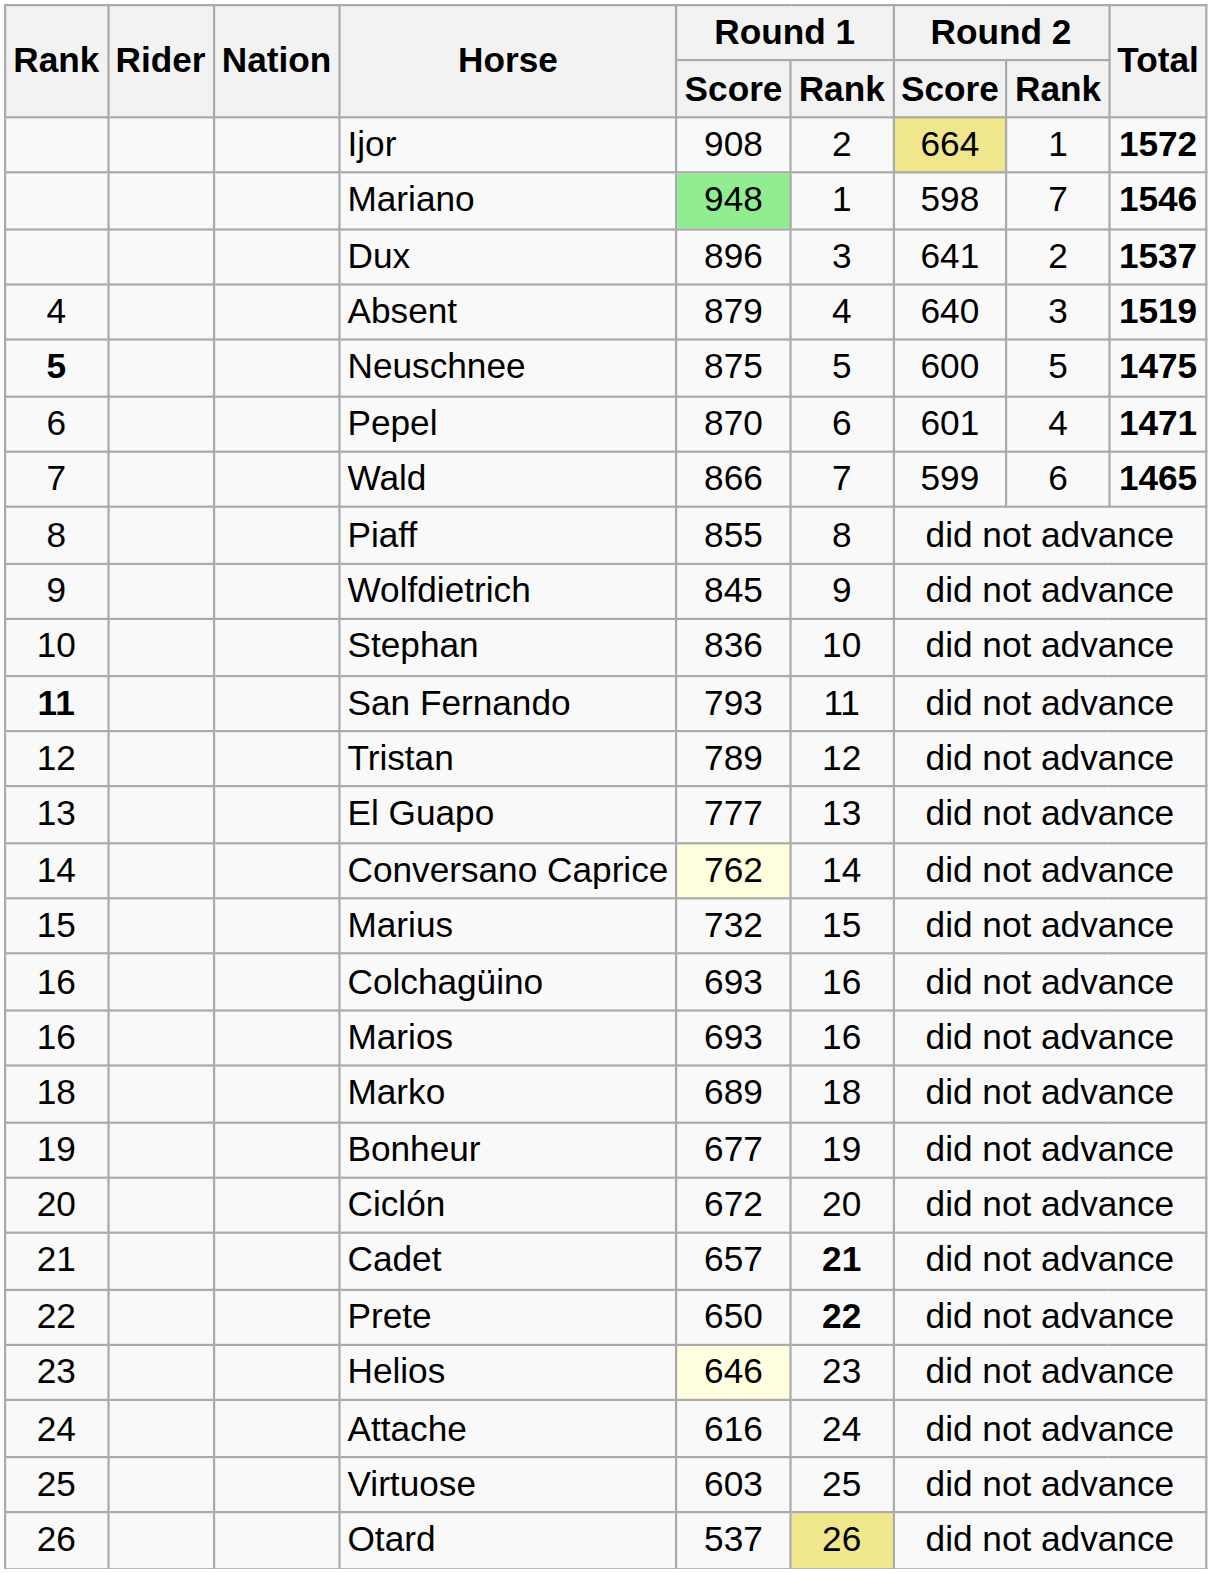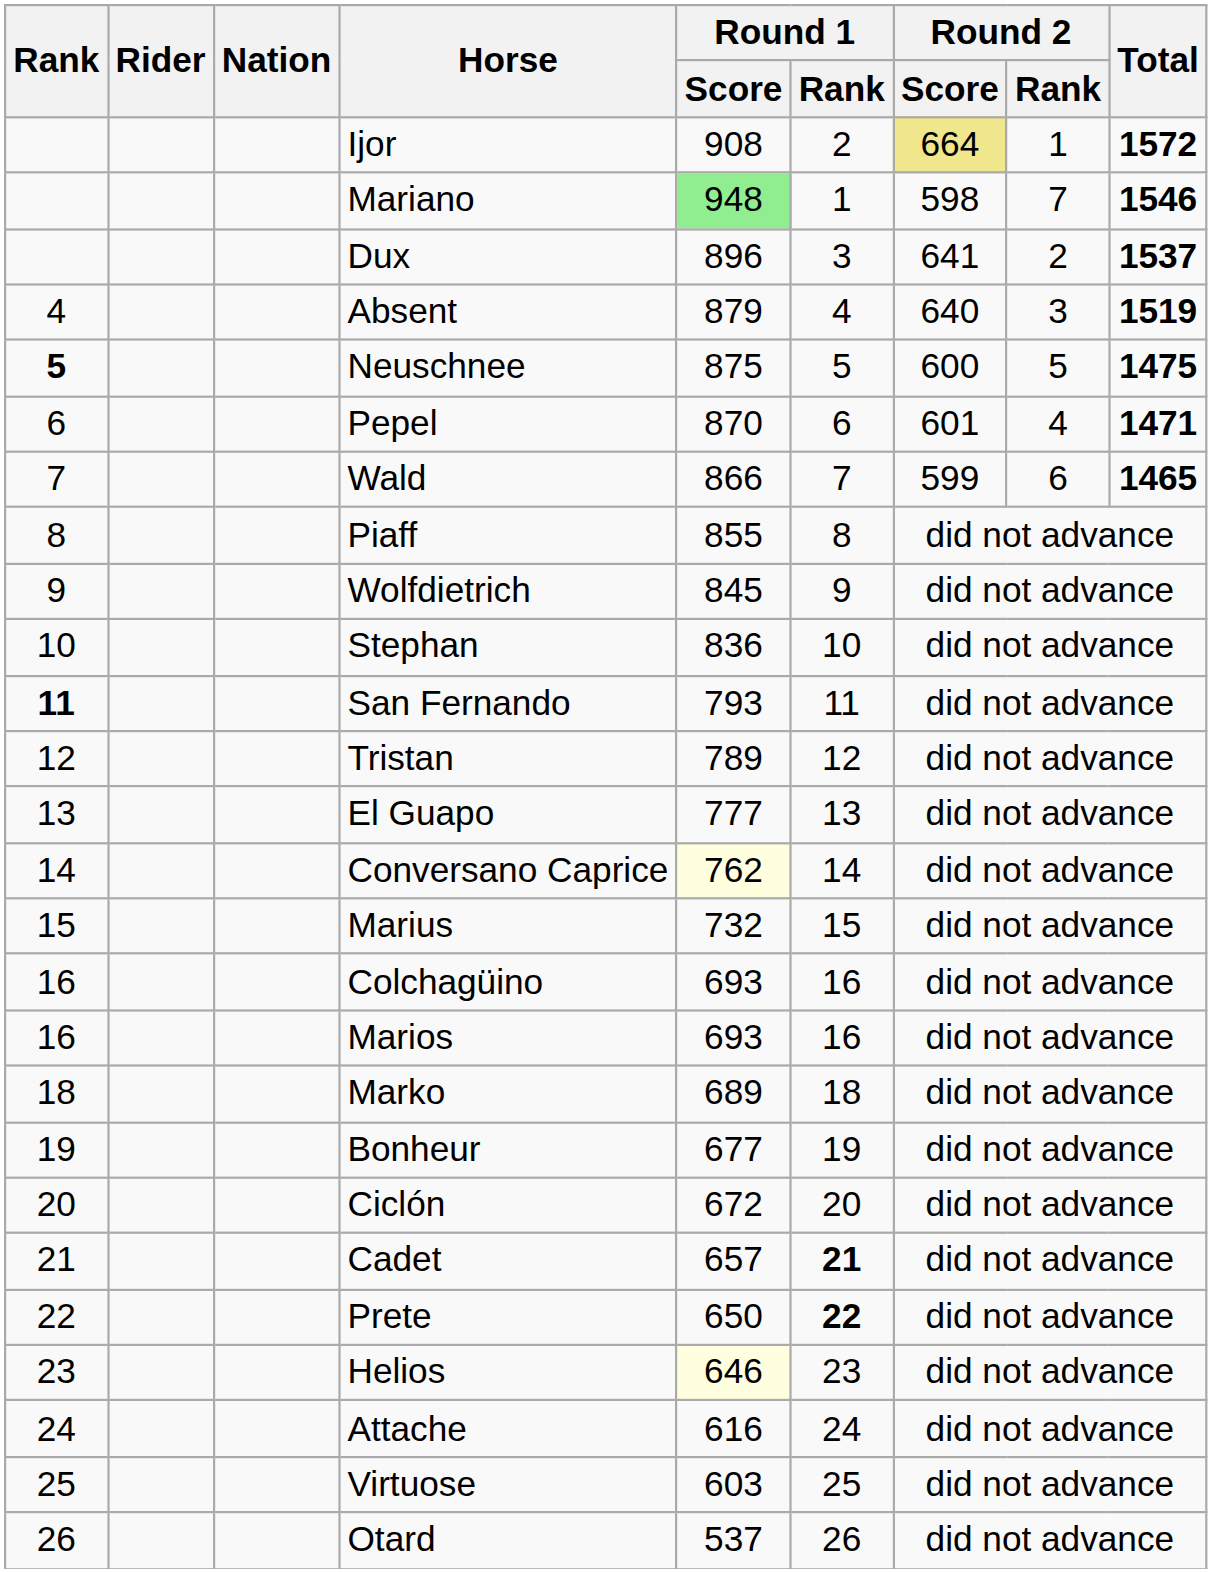(842, 1539) khaki background -> (842, 1539) no background
